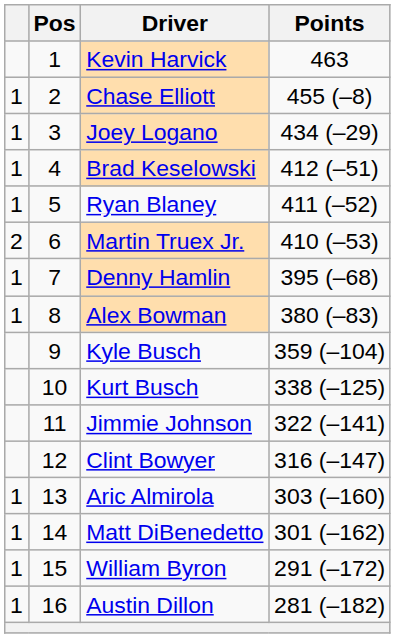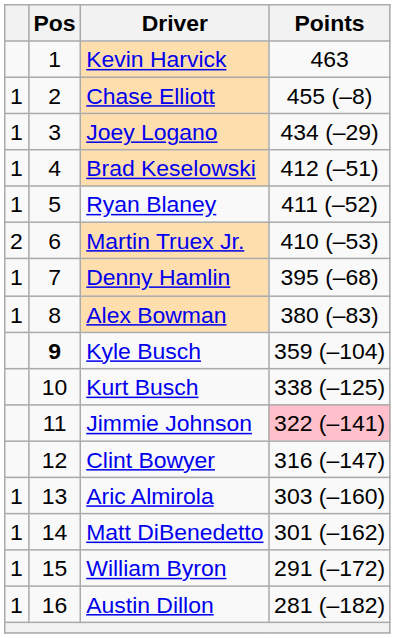(55, 350) normal -> (55, 350) bold
(330, 423) no background -> (330, 423) pink background
